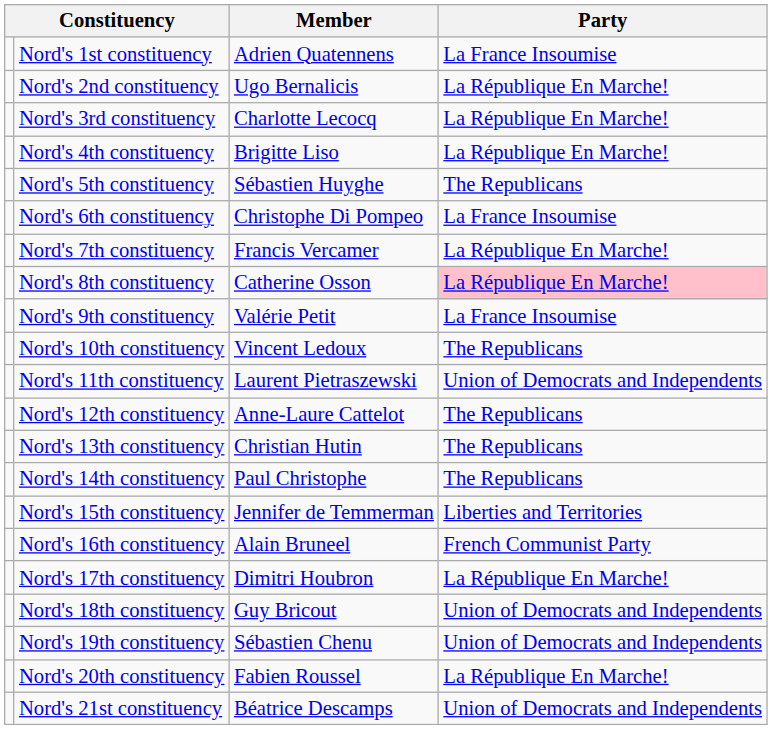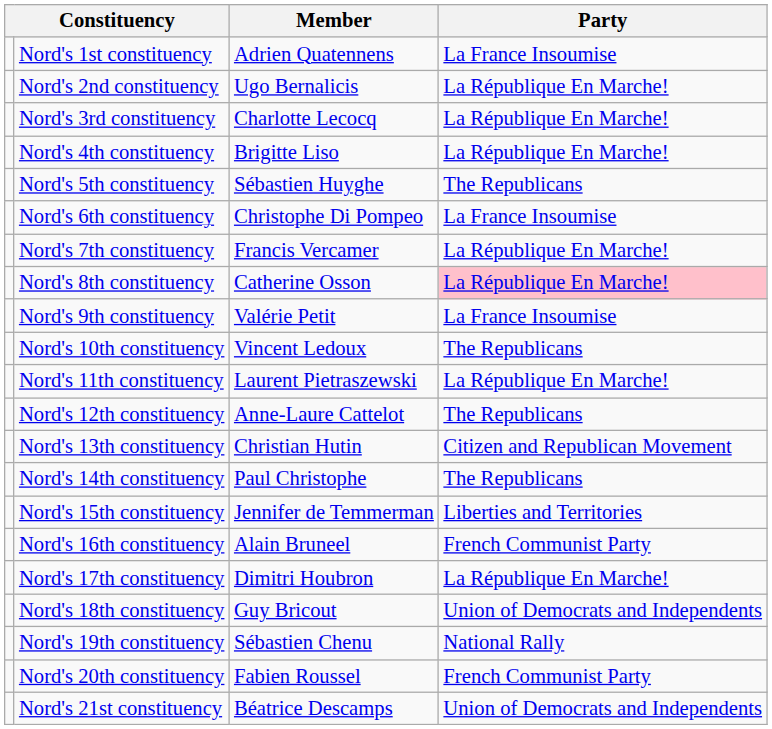(603, 380) Union of Democrats and Independents -> (556, 380) La République En Marche!
(513, 446) The Republicans -> (588, 446) Citizen and Republican Movement
(603, 642) Union of Democrats and Independents -> (504, 642) National Rally
(556, 675) La République En Marche! -> (547, 675) French Communist Party
